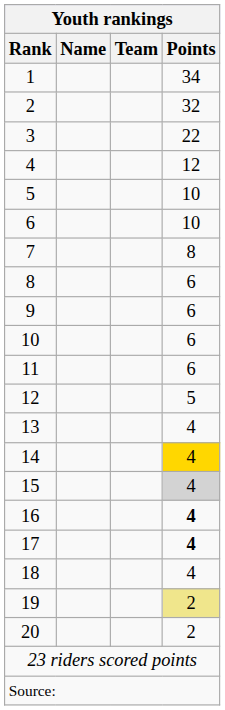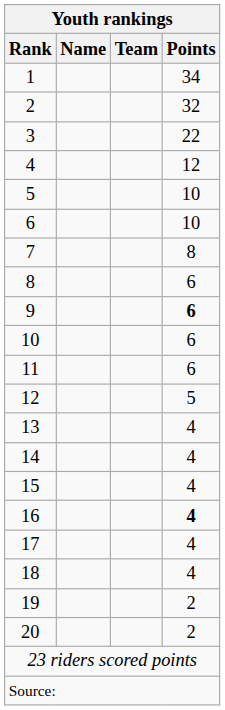(191, 310) normal -> (191, 310) bold
(191, 456) gold background -> (191, 456) no background
(191, 485) lightgrey background -> (191, 485) no background
(191, 544) bold -> (191, 544) normal
(191, 602) khaki background -> (191, 602) no background
